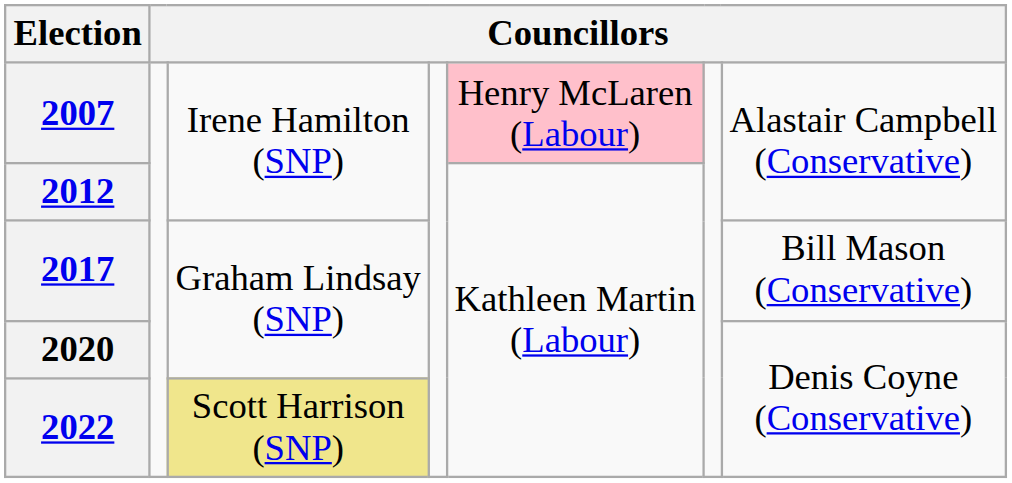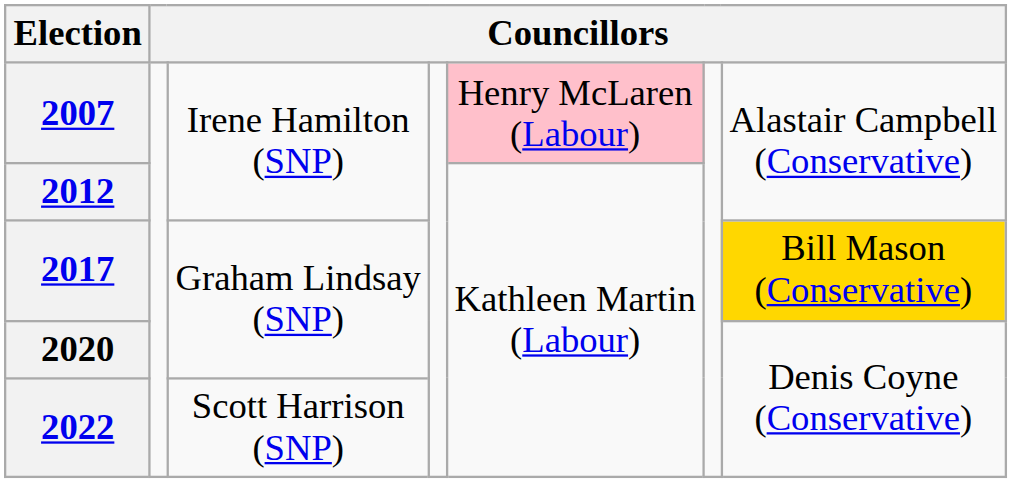(863, 269) no background -> (863, 269) gold background
(298, 427) khaki background -> (298, 427) no background
